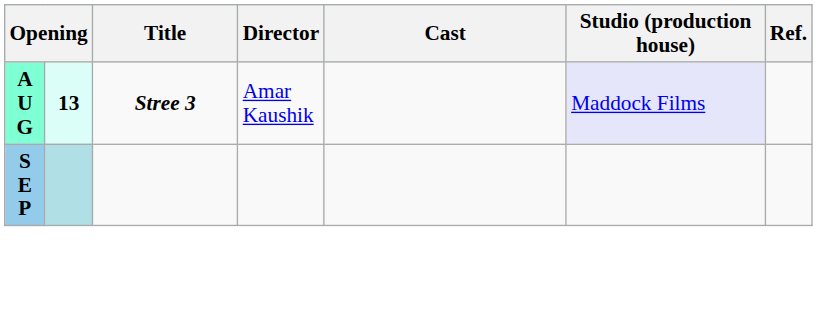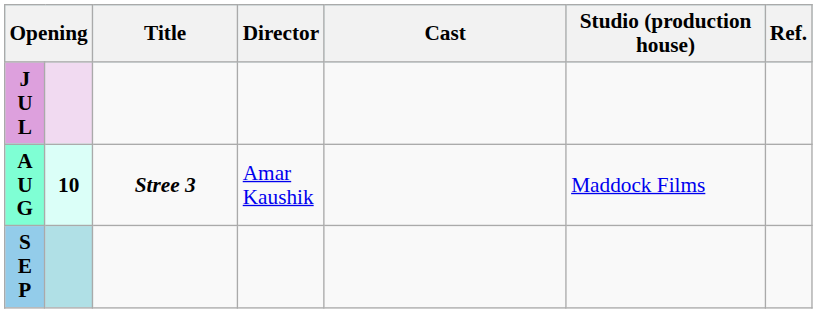+ row: (25, 103)
(69, 103) 13 -> (69, 184) 10
(638, 103) lavender background -> (638, 184) no background
